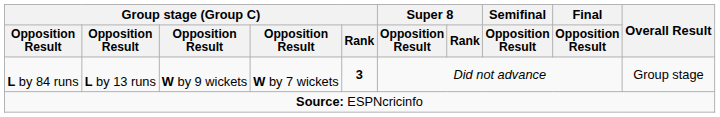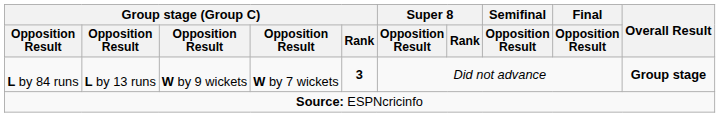(668, 75) normal -> (668, 75) bold
